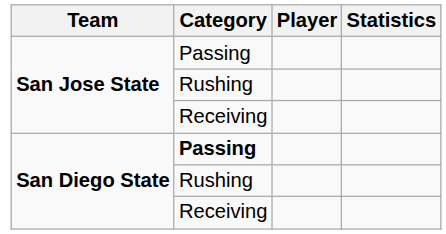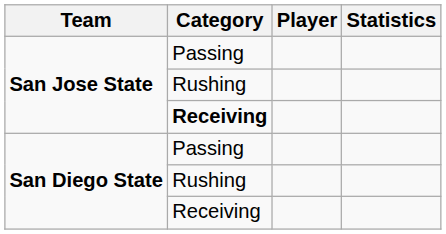(223, 116) normal -> (220, 116) bold
(218, 148) bold -> (208, 148) normal
